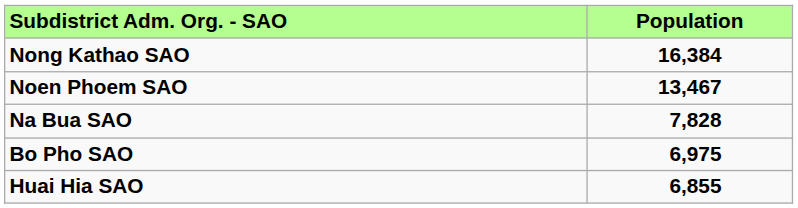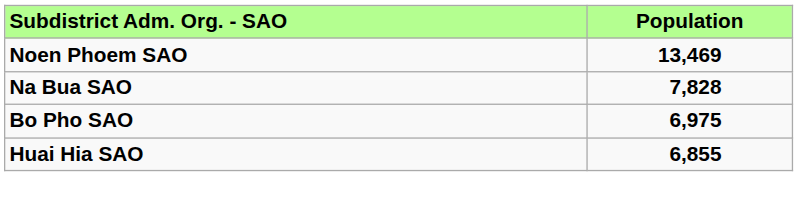- row: (100, 54)
(690, 87) 13,467 -> (690, 54) 13,469
